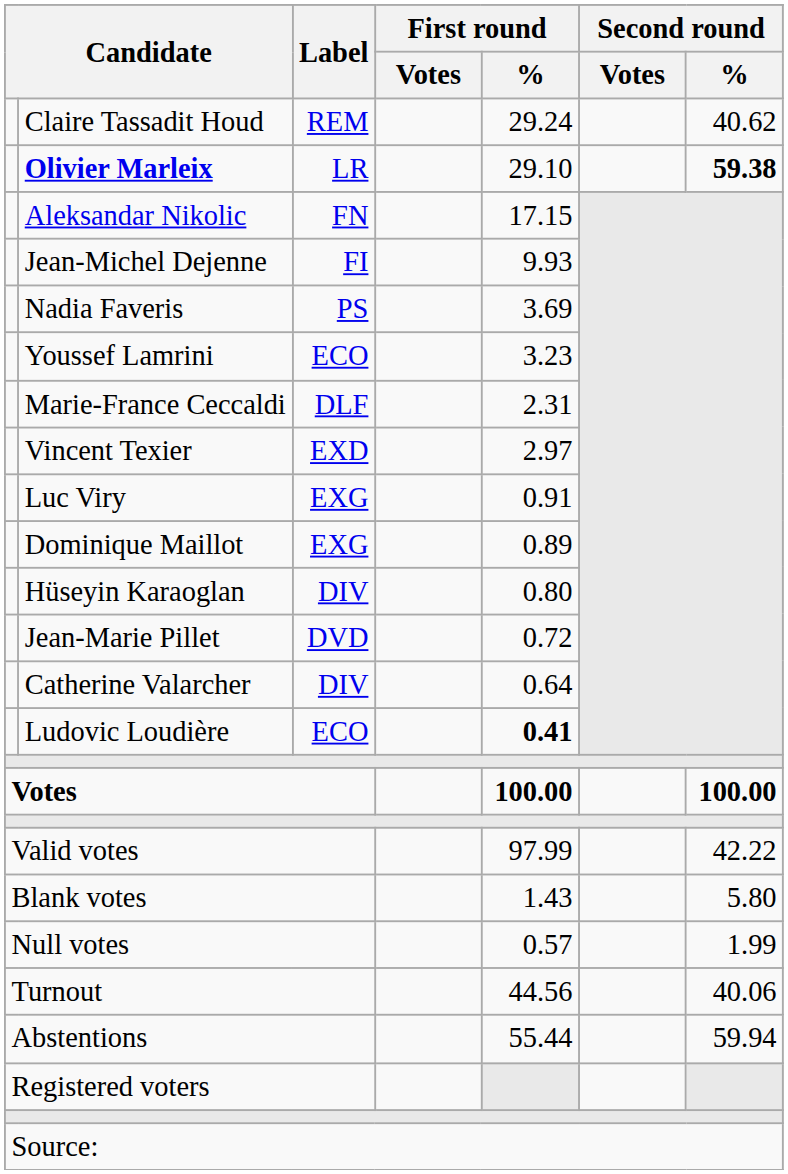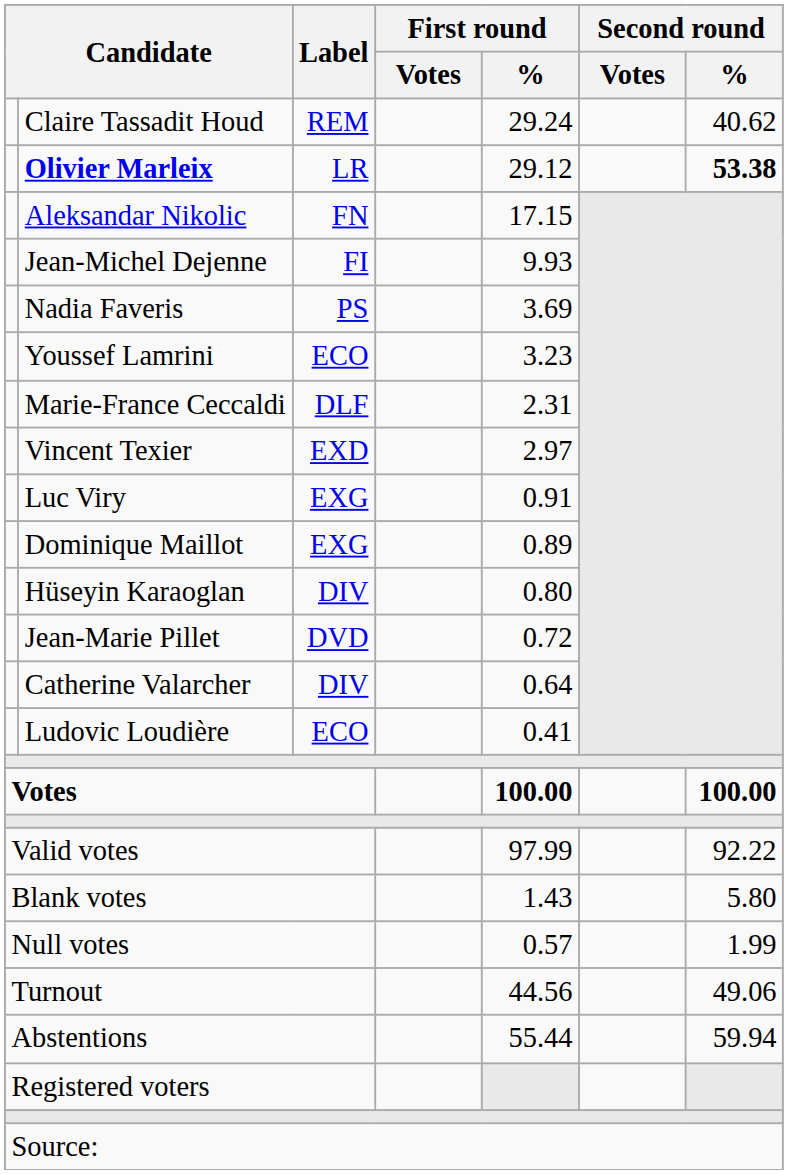(541, 168) 29.10 -> (541, 168) 29.12
(745, 168) 59.38 -> (745, 168) 53.38
(548, 731) bold -> (548, 731) normal
(745, 851) 42.22 -> (745, 851) 92.22
(745, 991) 40.06 -> (745, 991) 49.06
